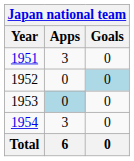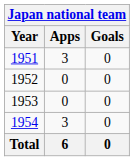(107, 79) lightblue background -> (107, 79) no background
(65, 101) lightblue background -> (65, 101) no background
